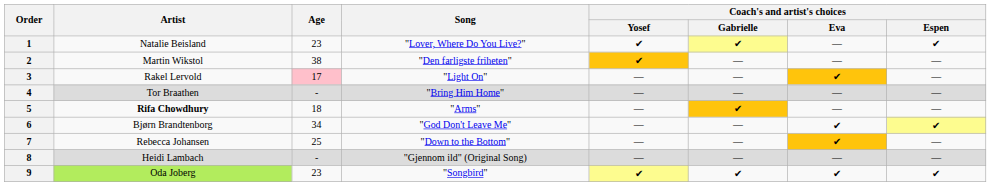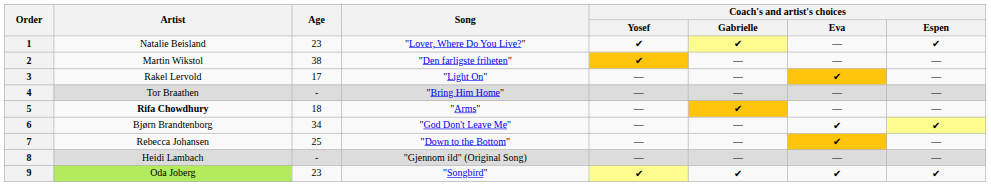(317, 76) pink background -> (317, 76) no background
